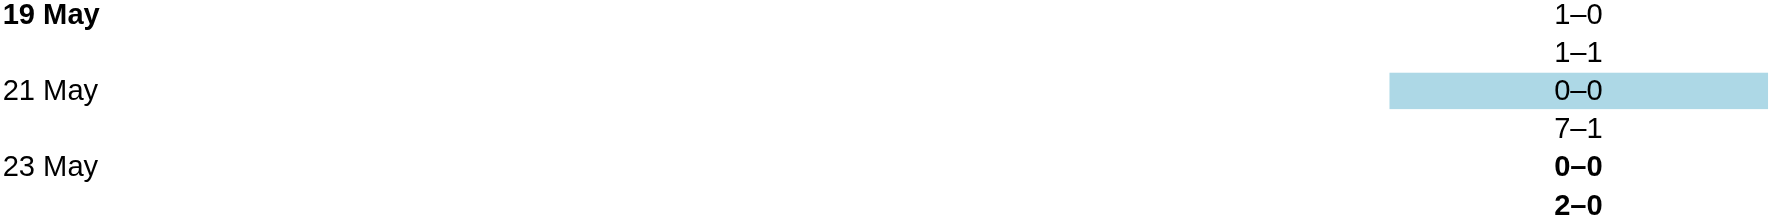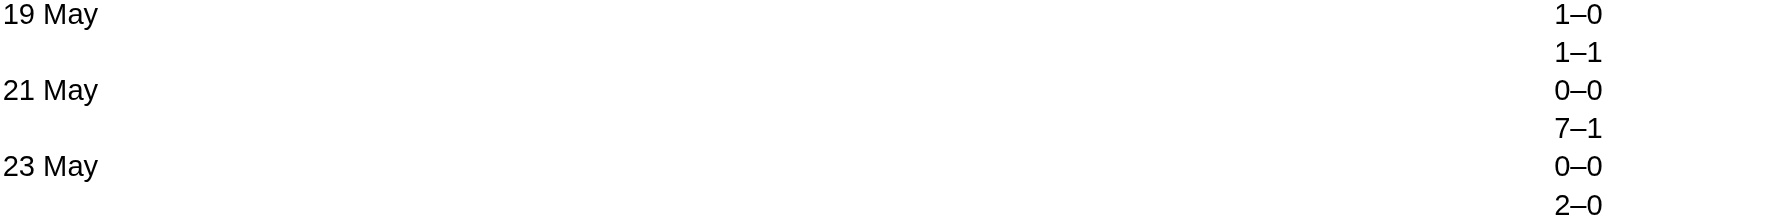(51, 14) bold -> (50, 14) normal
(1578, 90) lightblue background -> (1578, 90) no background
(1578, 166) bold -> (1578, 166) normal
(1578, 205) bold -> (1578, 205) normal
